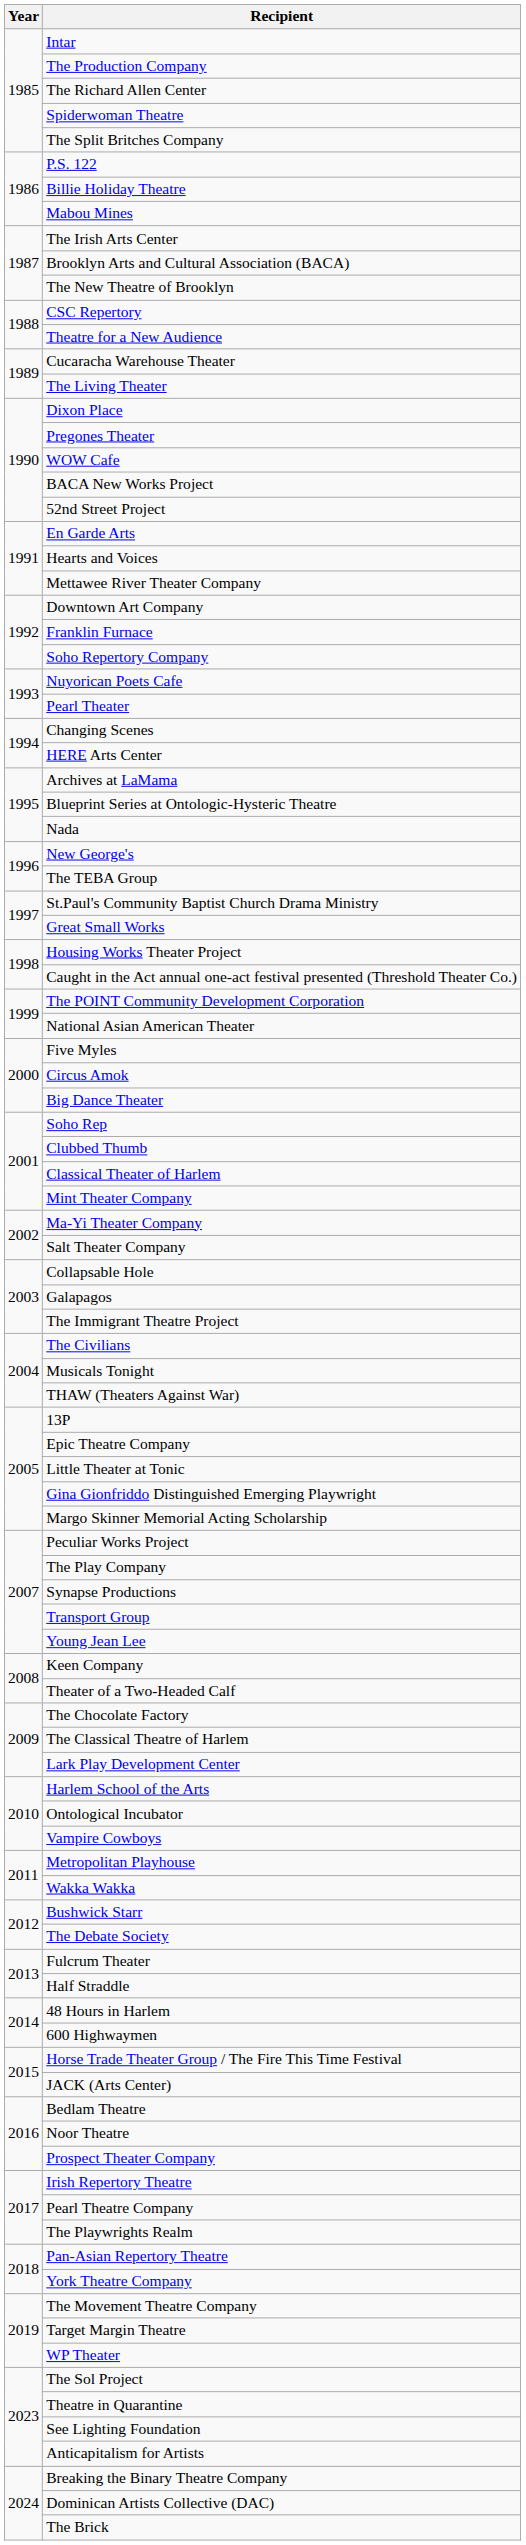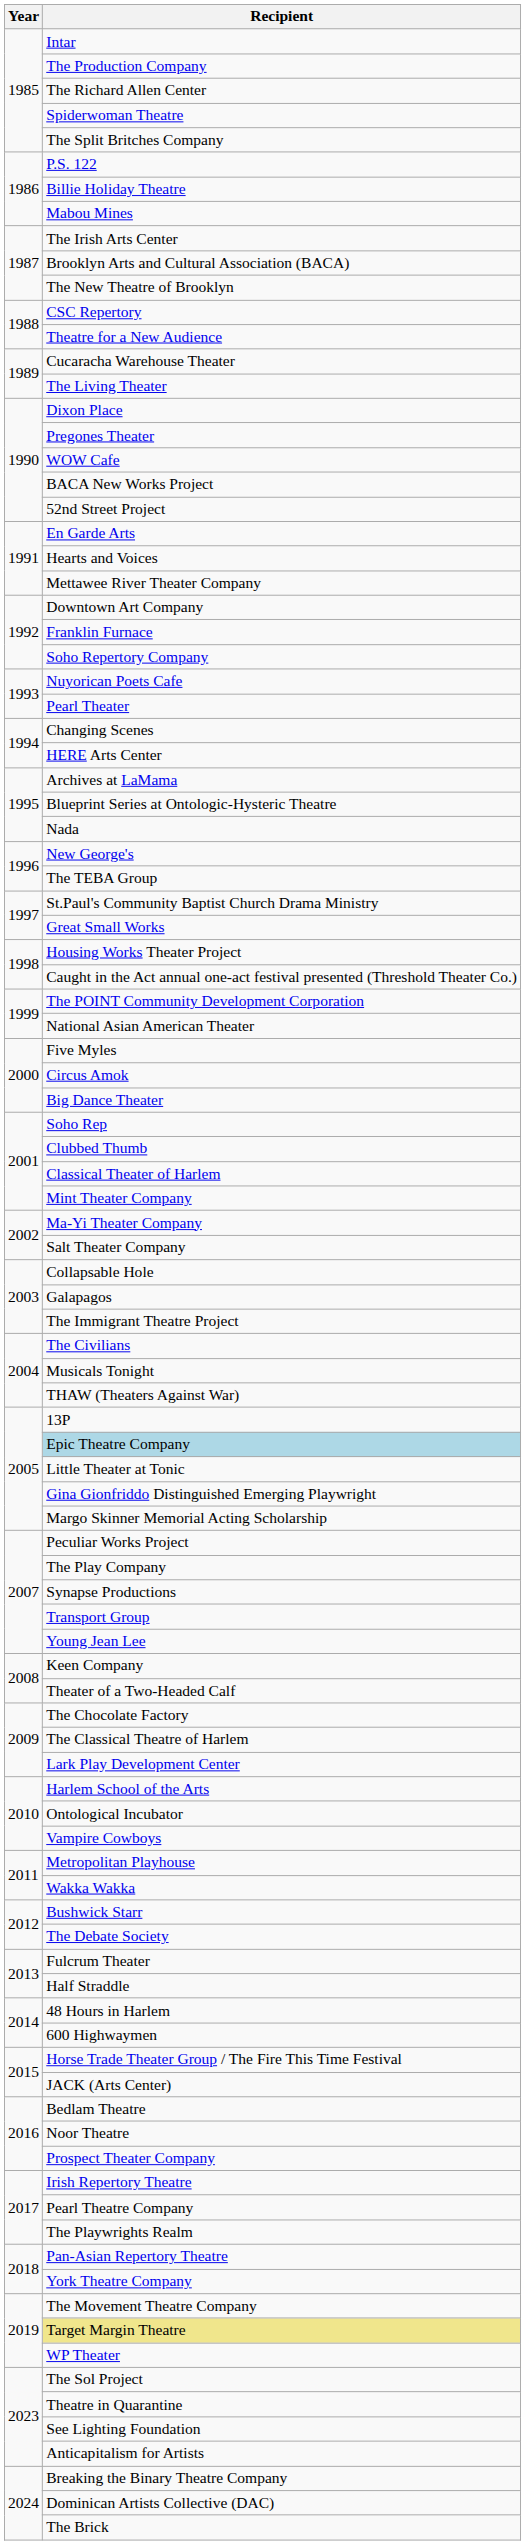(118, 1444) no background -> (118, 1444) lightblue background
(116, 2330) no background -> (116, 2330) khaki background
